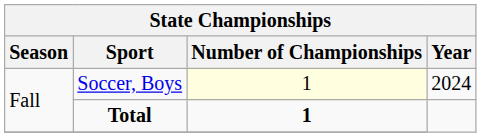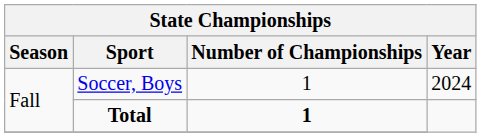(307, 83) lightyellow background -> (307, 83) no background
